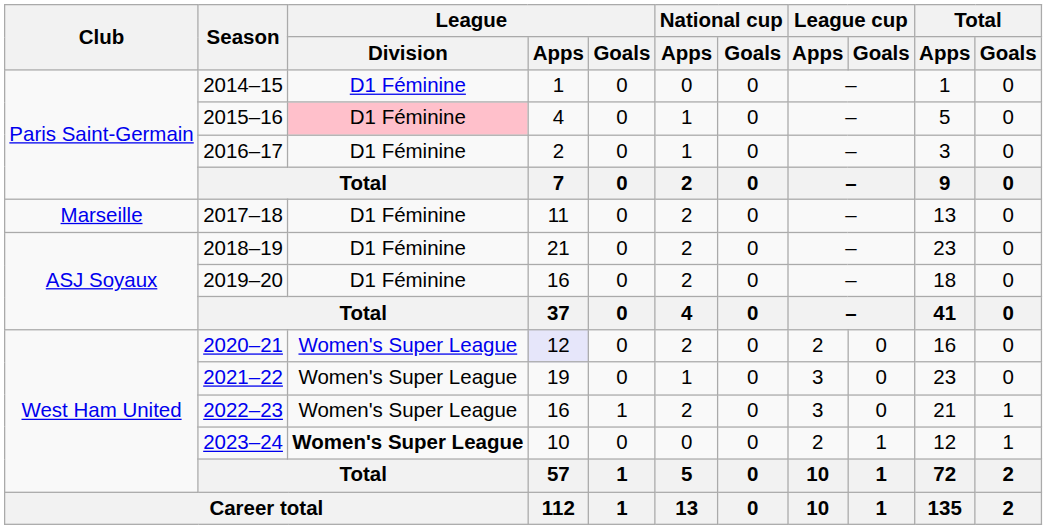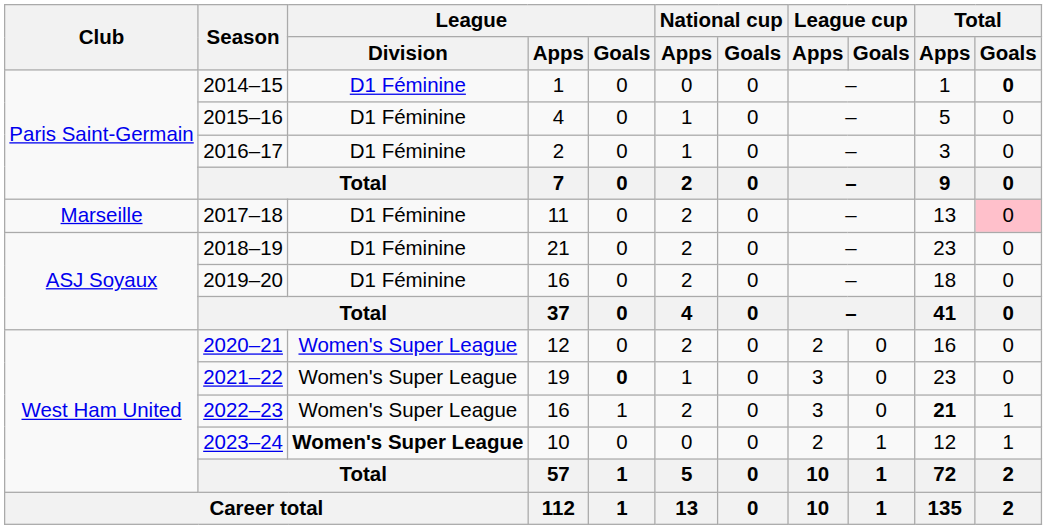(1008, 85) normal -> (1008, 85) bold
(408, 118) pink background -> (408, 118) no background
(1008, 215) no background -> (1008, 215) pink background
(558, 345) lavender background -> (558, 345) no background
(622, 378) normal -> (622, 378) bold
(945, 410) normal -> (945, 410) bold
